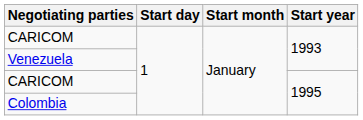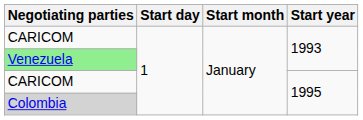(40, 59) no background -> (40, 59) lightgreen background
(37, 103) no background -> (37, 103) lightgrey background
